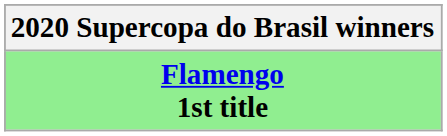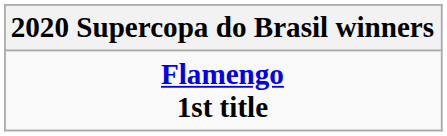(222, 90) lightgreen background -> (222, 90) no background
